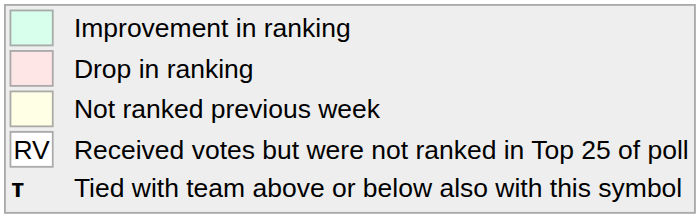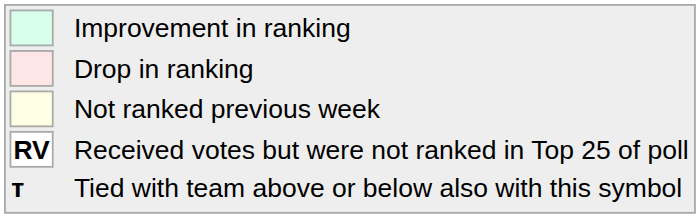(32, 149) normal -> (32, 149) bold
